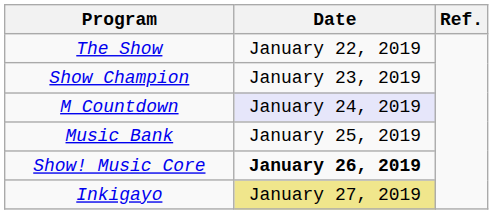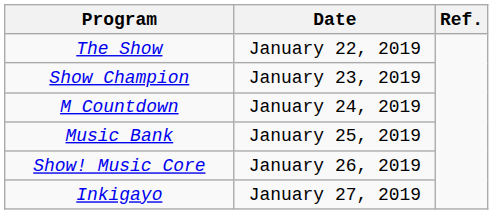(335, 107) lavender background -> (335, 107) no background
(335, 166) bold -> (335, 166) normal
(335, 195) khaki background -> (335, 195) no background
